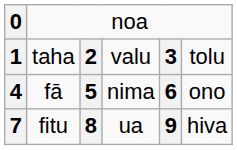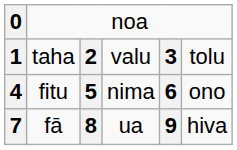(53, 91) fā -> (53, 91) fitu
(53, 126) fitu -> (53, 126) fā
